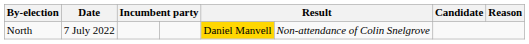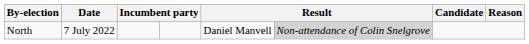(238, 30) gold background -> (238, 30) no background
(353, 30) no background -> (353, 30) lightgrey background
